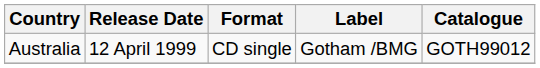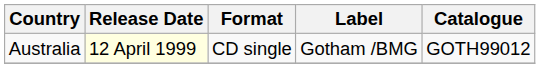(143, 48) no background -> (143, 48) lightyellow background
